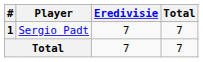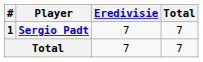(54, 30) normal -> (54, 30) bold
